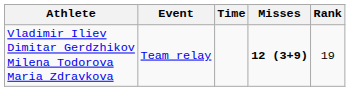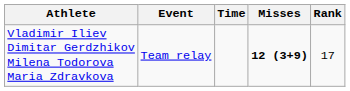(328, 55) 19 -> (328, 55) 17
